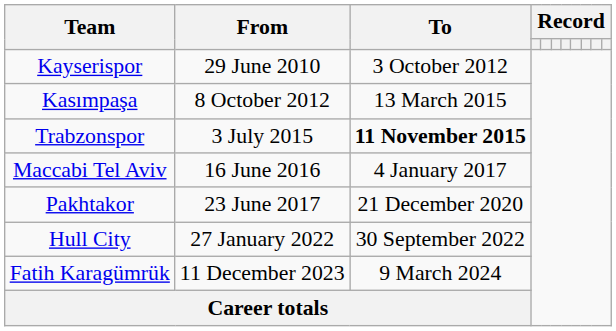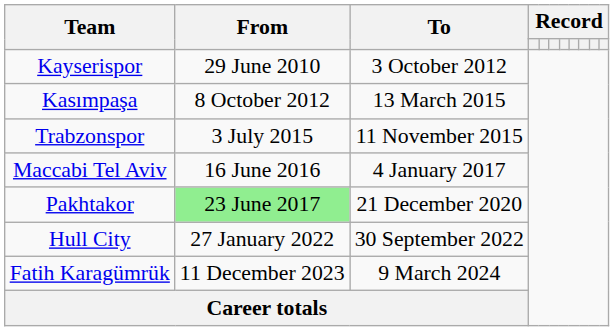(440, 135) bold -> (439, 135) normal
(262, 204) no background -> (262, 204) lightgreen background
